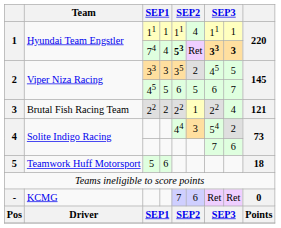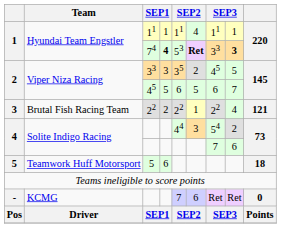(166, 51) normal -> (166, 51) bold
(179, 51) bold -> (179, 51) normal
(195, 51) normal -> (196, 51) bold
(214, 51) bold -> (215, 51) normal
